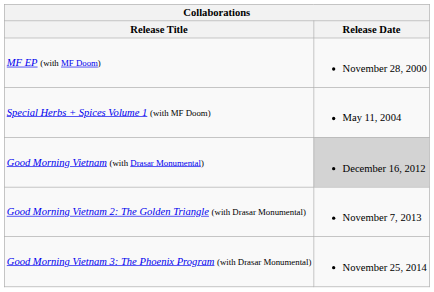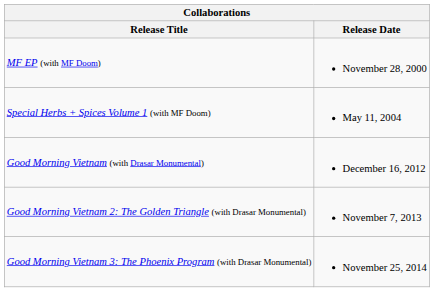(372, 168) lightgrey background -> (372, 168) no background
